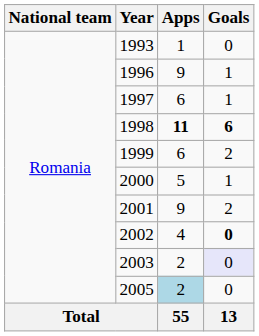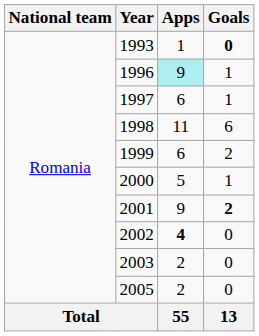(229, 45) normal -> (229, 45) bold
(181, 72) no background -> (181, 72) paleturquoise background
(181, 126) bold -> (181, 126) normal
(229, 126) bold -> (229, 126) normal
(229, 208) normal -> (229, 208) bold
(181, 235) normal -> (181, 235) bold
(229, 235) bold -> (229, 235) normal
(229, 262) lavender background -> (229, 262) no background
(181, 289) lightblue background -> (181, 289) no background
